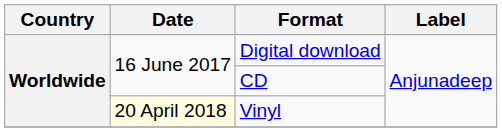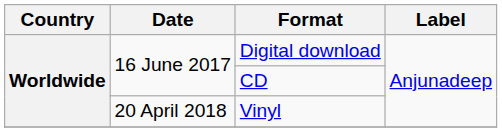(171, 111) lightyellow background -> (171, 111) no background
